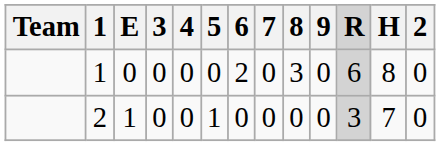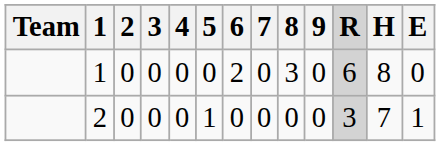columns swapped: (420, 27) <-> (130, 27)
